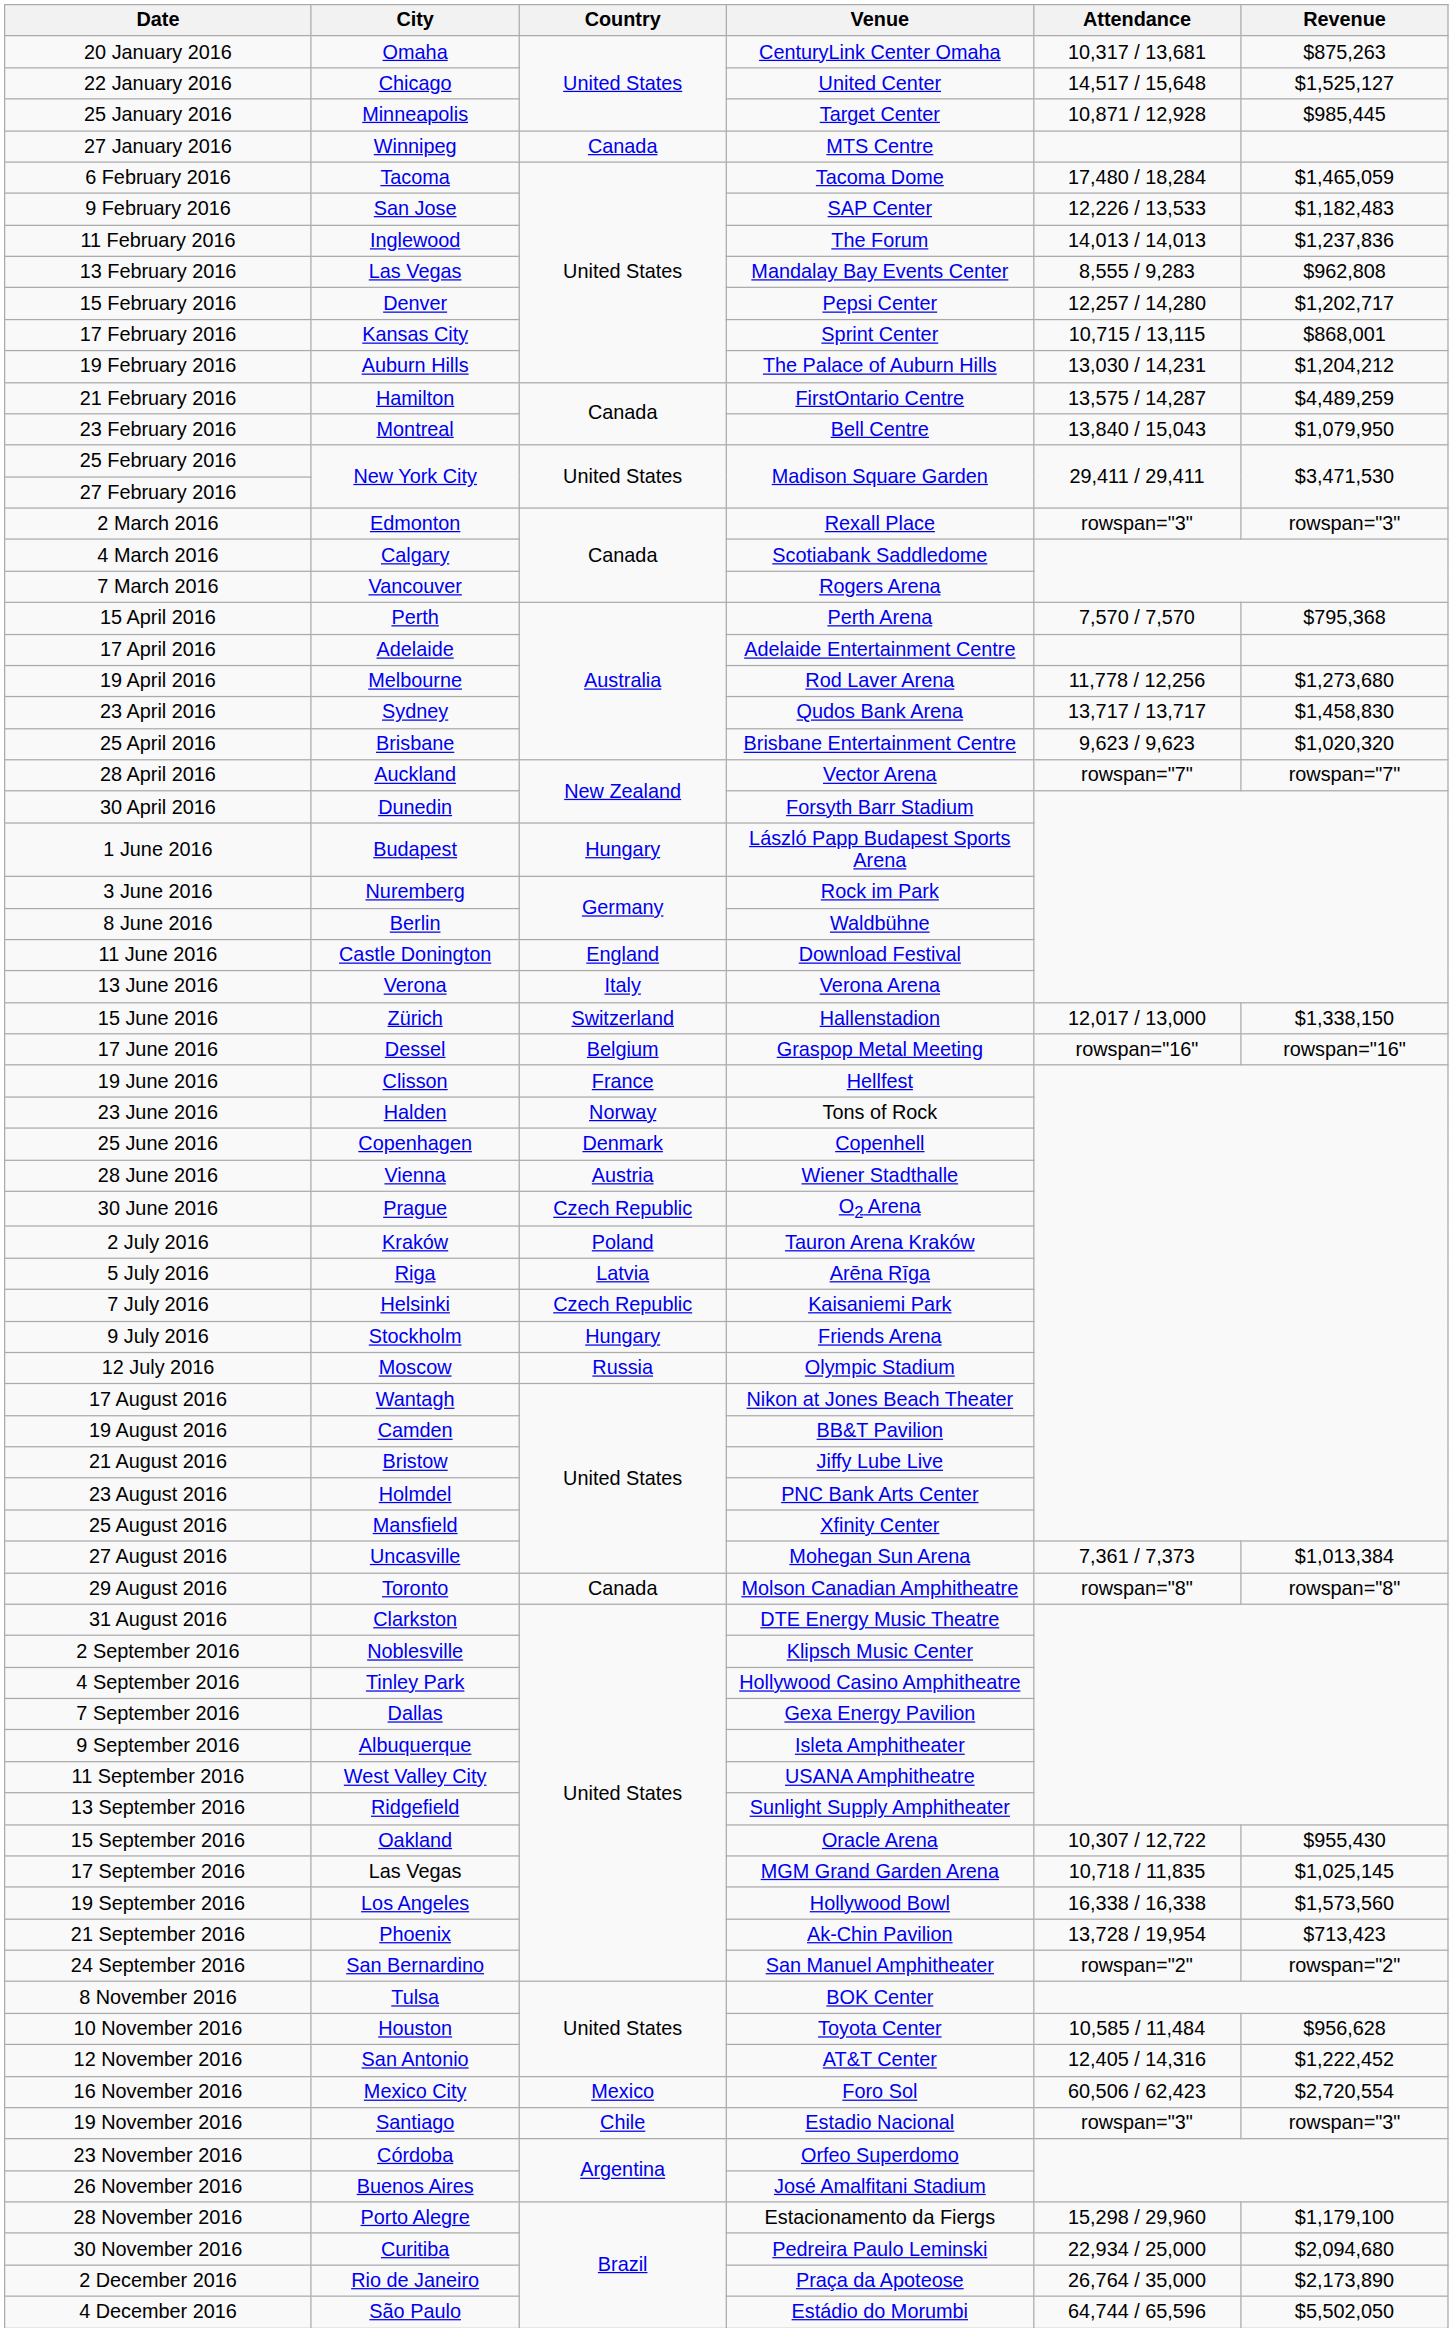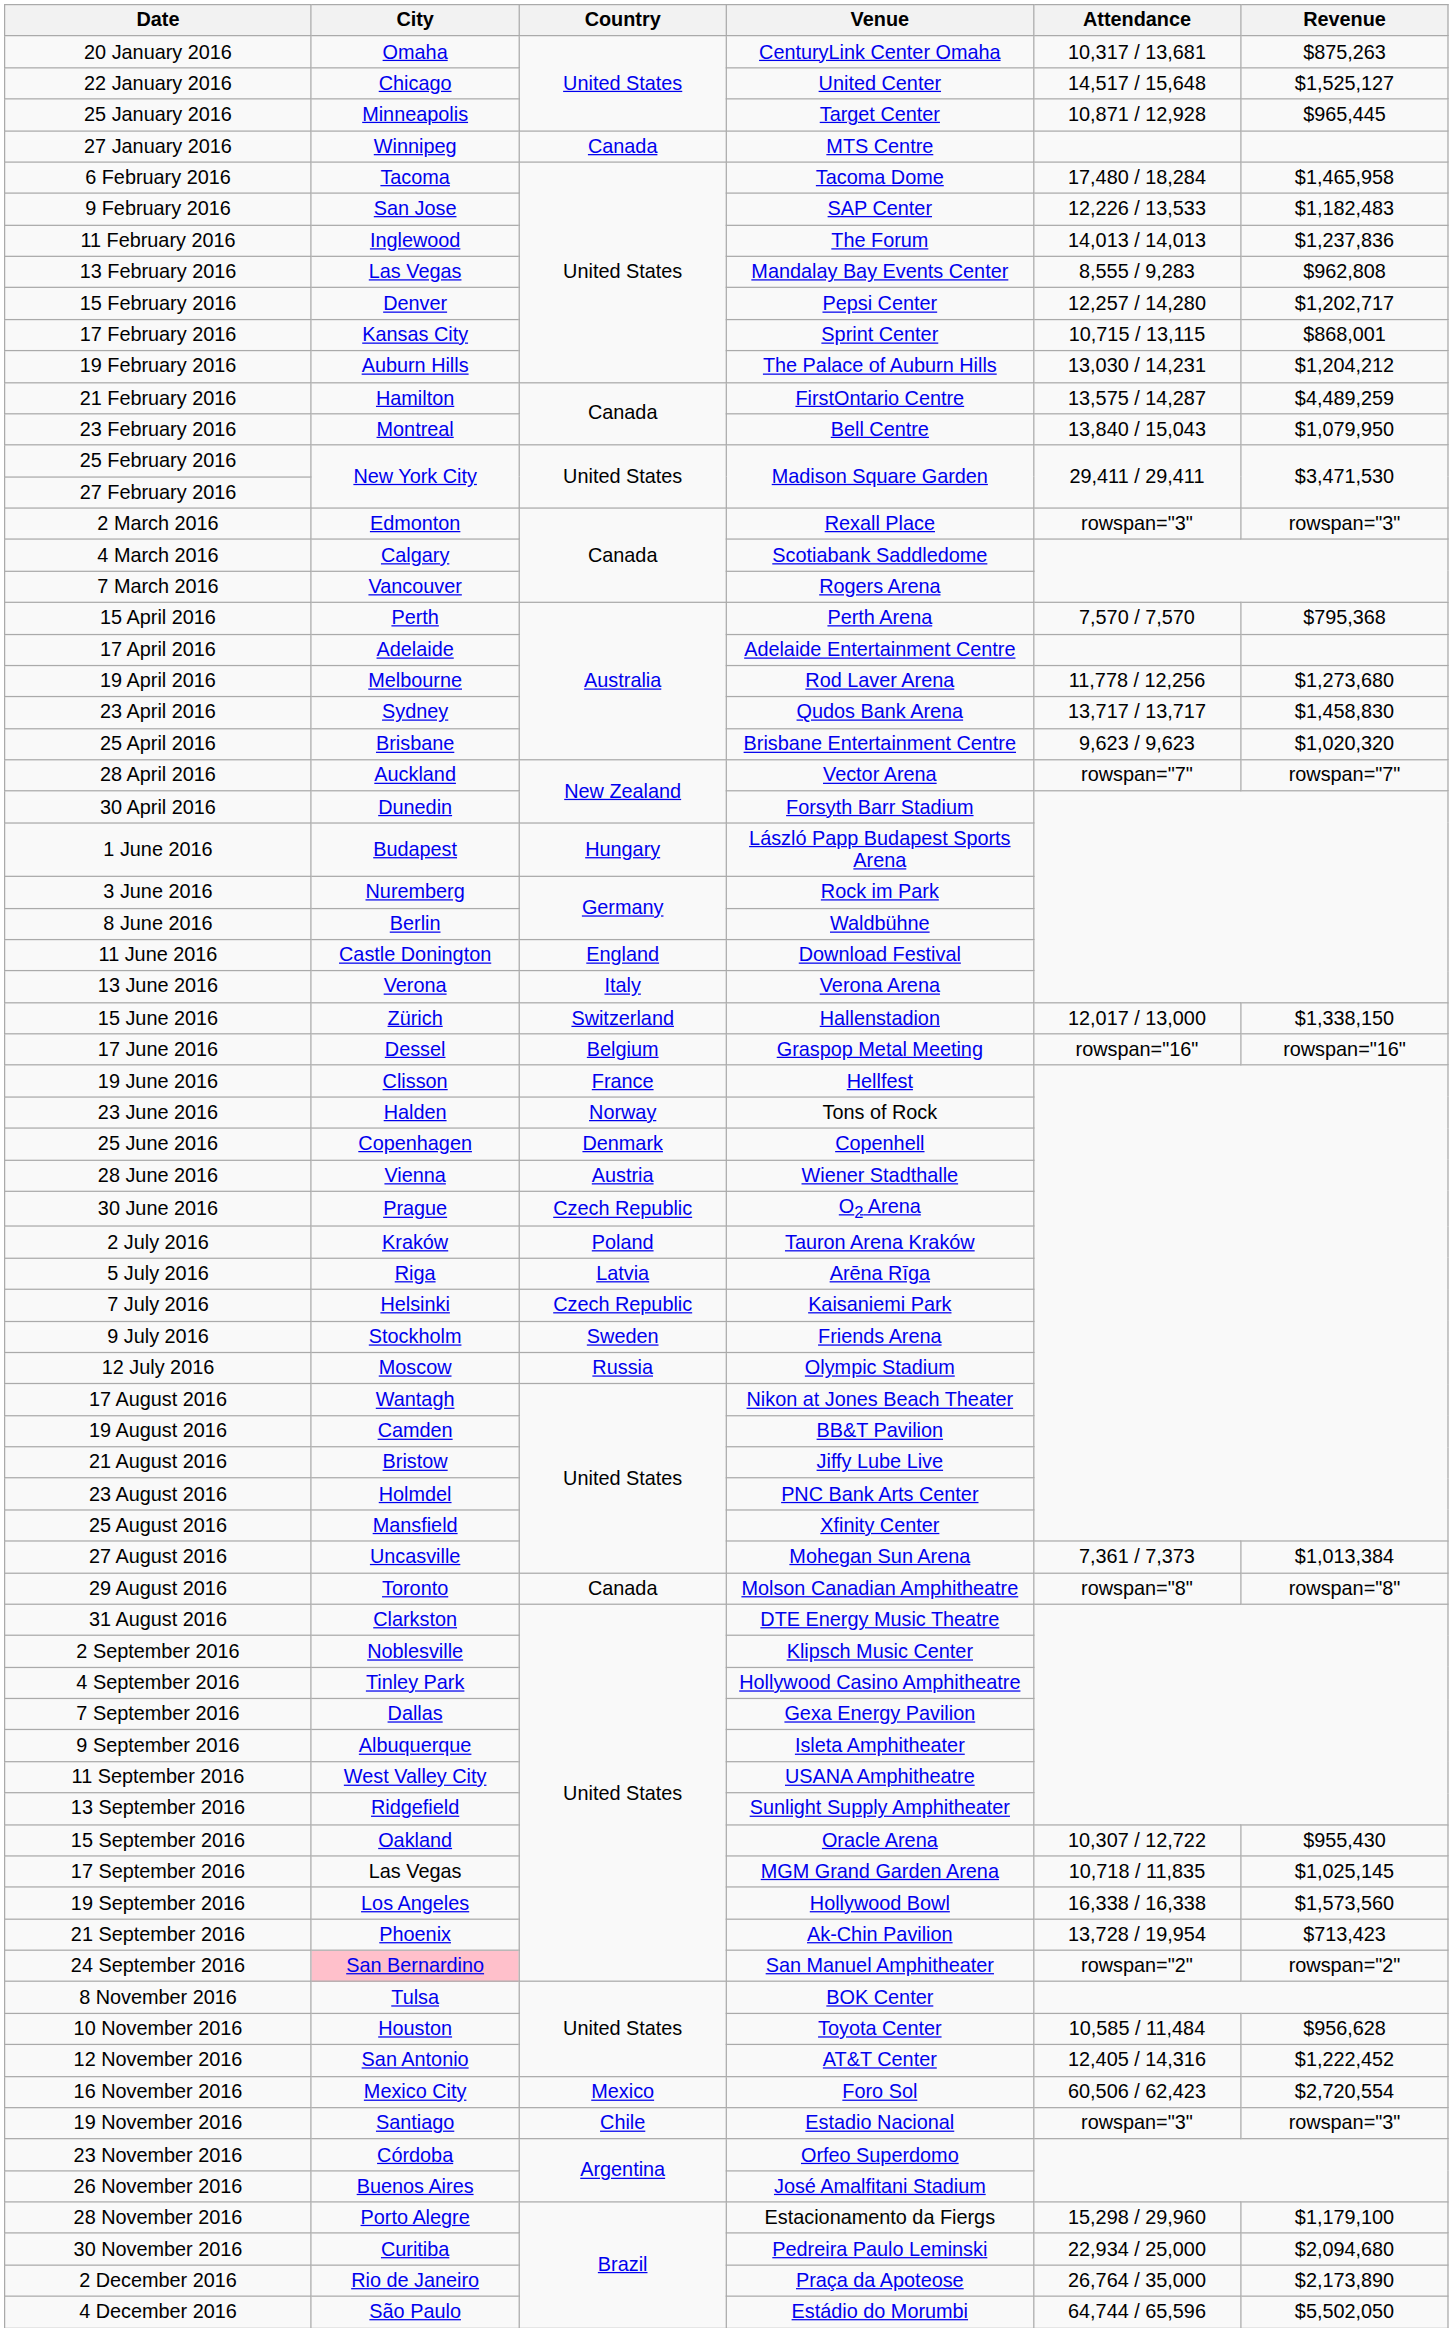(1345, 114) $985,445 -> (1345, 114) $965,445
(1345, 177) $1,465,059 -> (1345, 177) $1,465,958
(623, 1336) Hungary -> (623, 1336) Sweden
(415, 1965) no background -> (415, 1965) pink background
